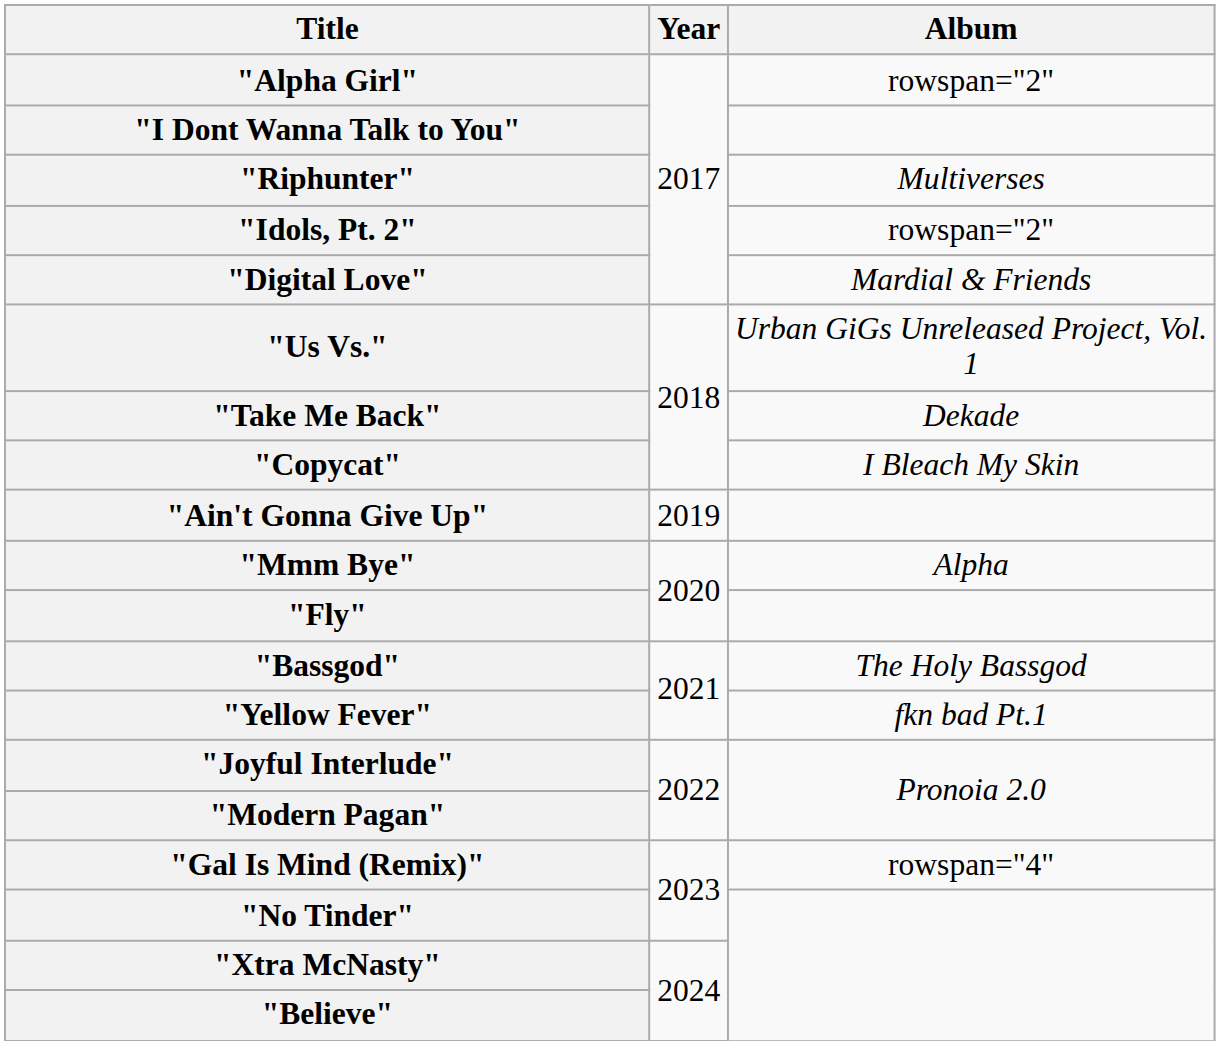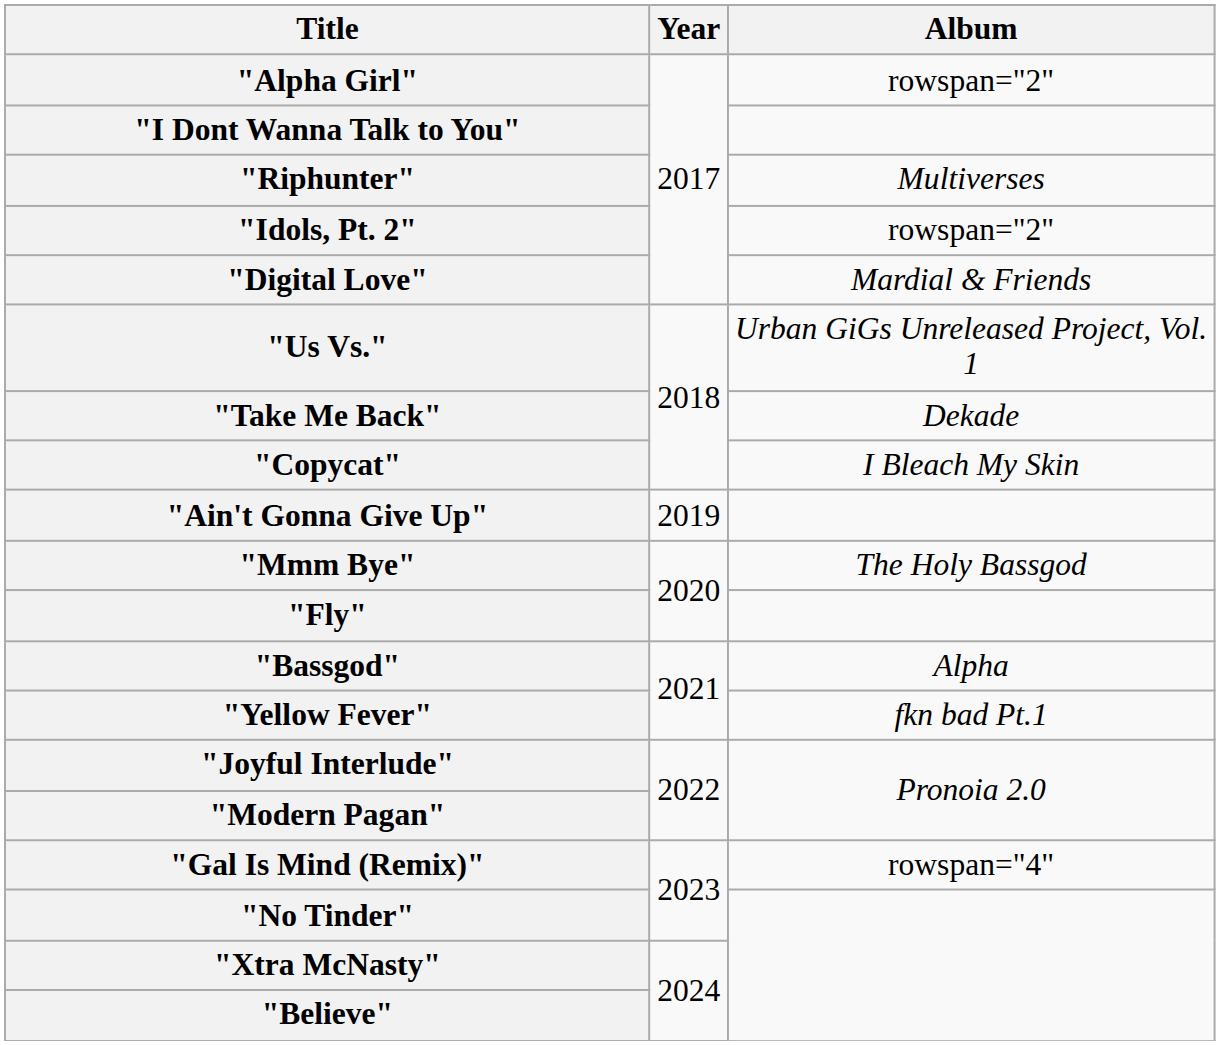(971, 564) Alpha -> (971, 564) The Holy Bassgod
(971, 664) The Holy Bassgod -> (971, 664) Alpha
